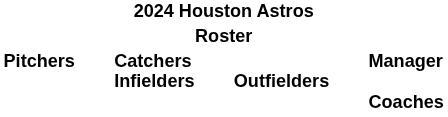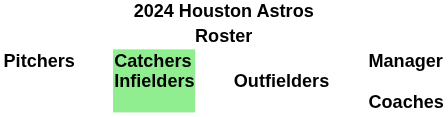(154, 71) no background -> (154, 71) lightgreen background
